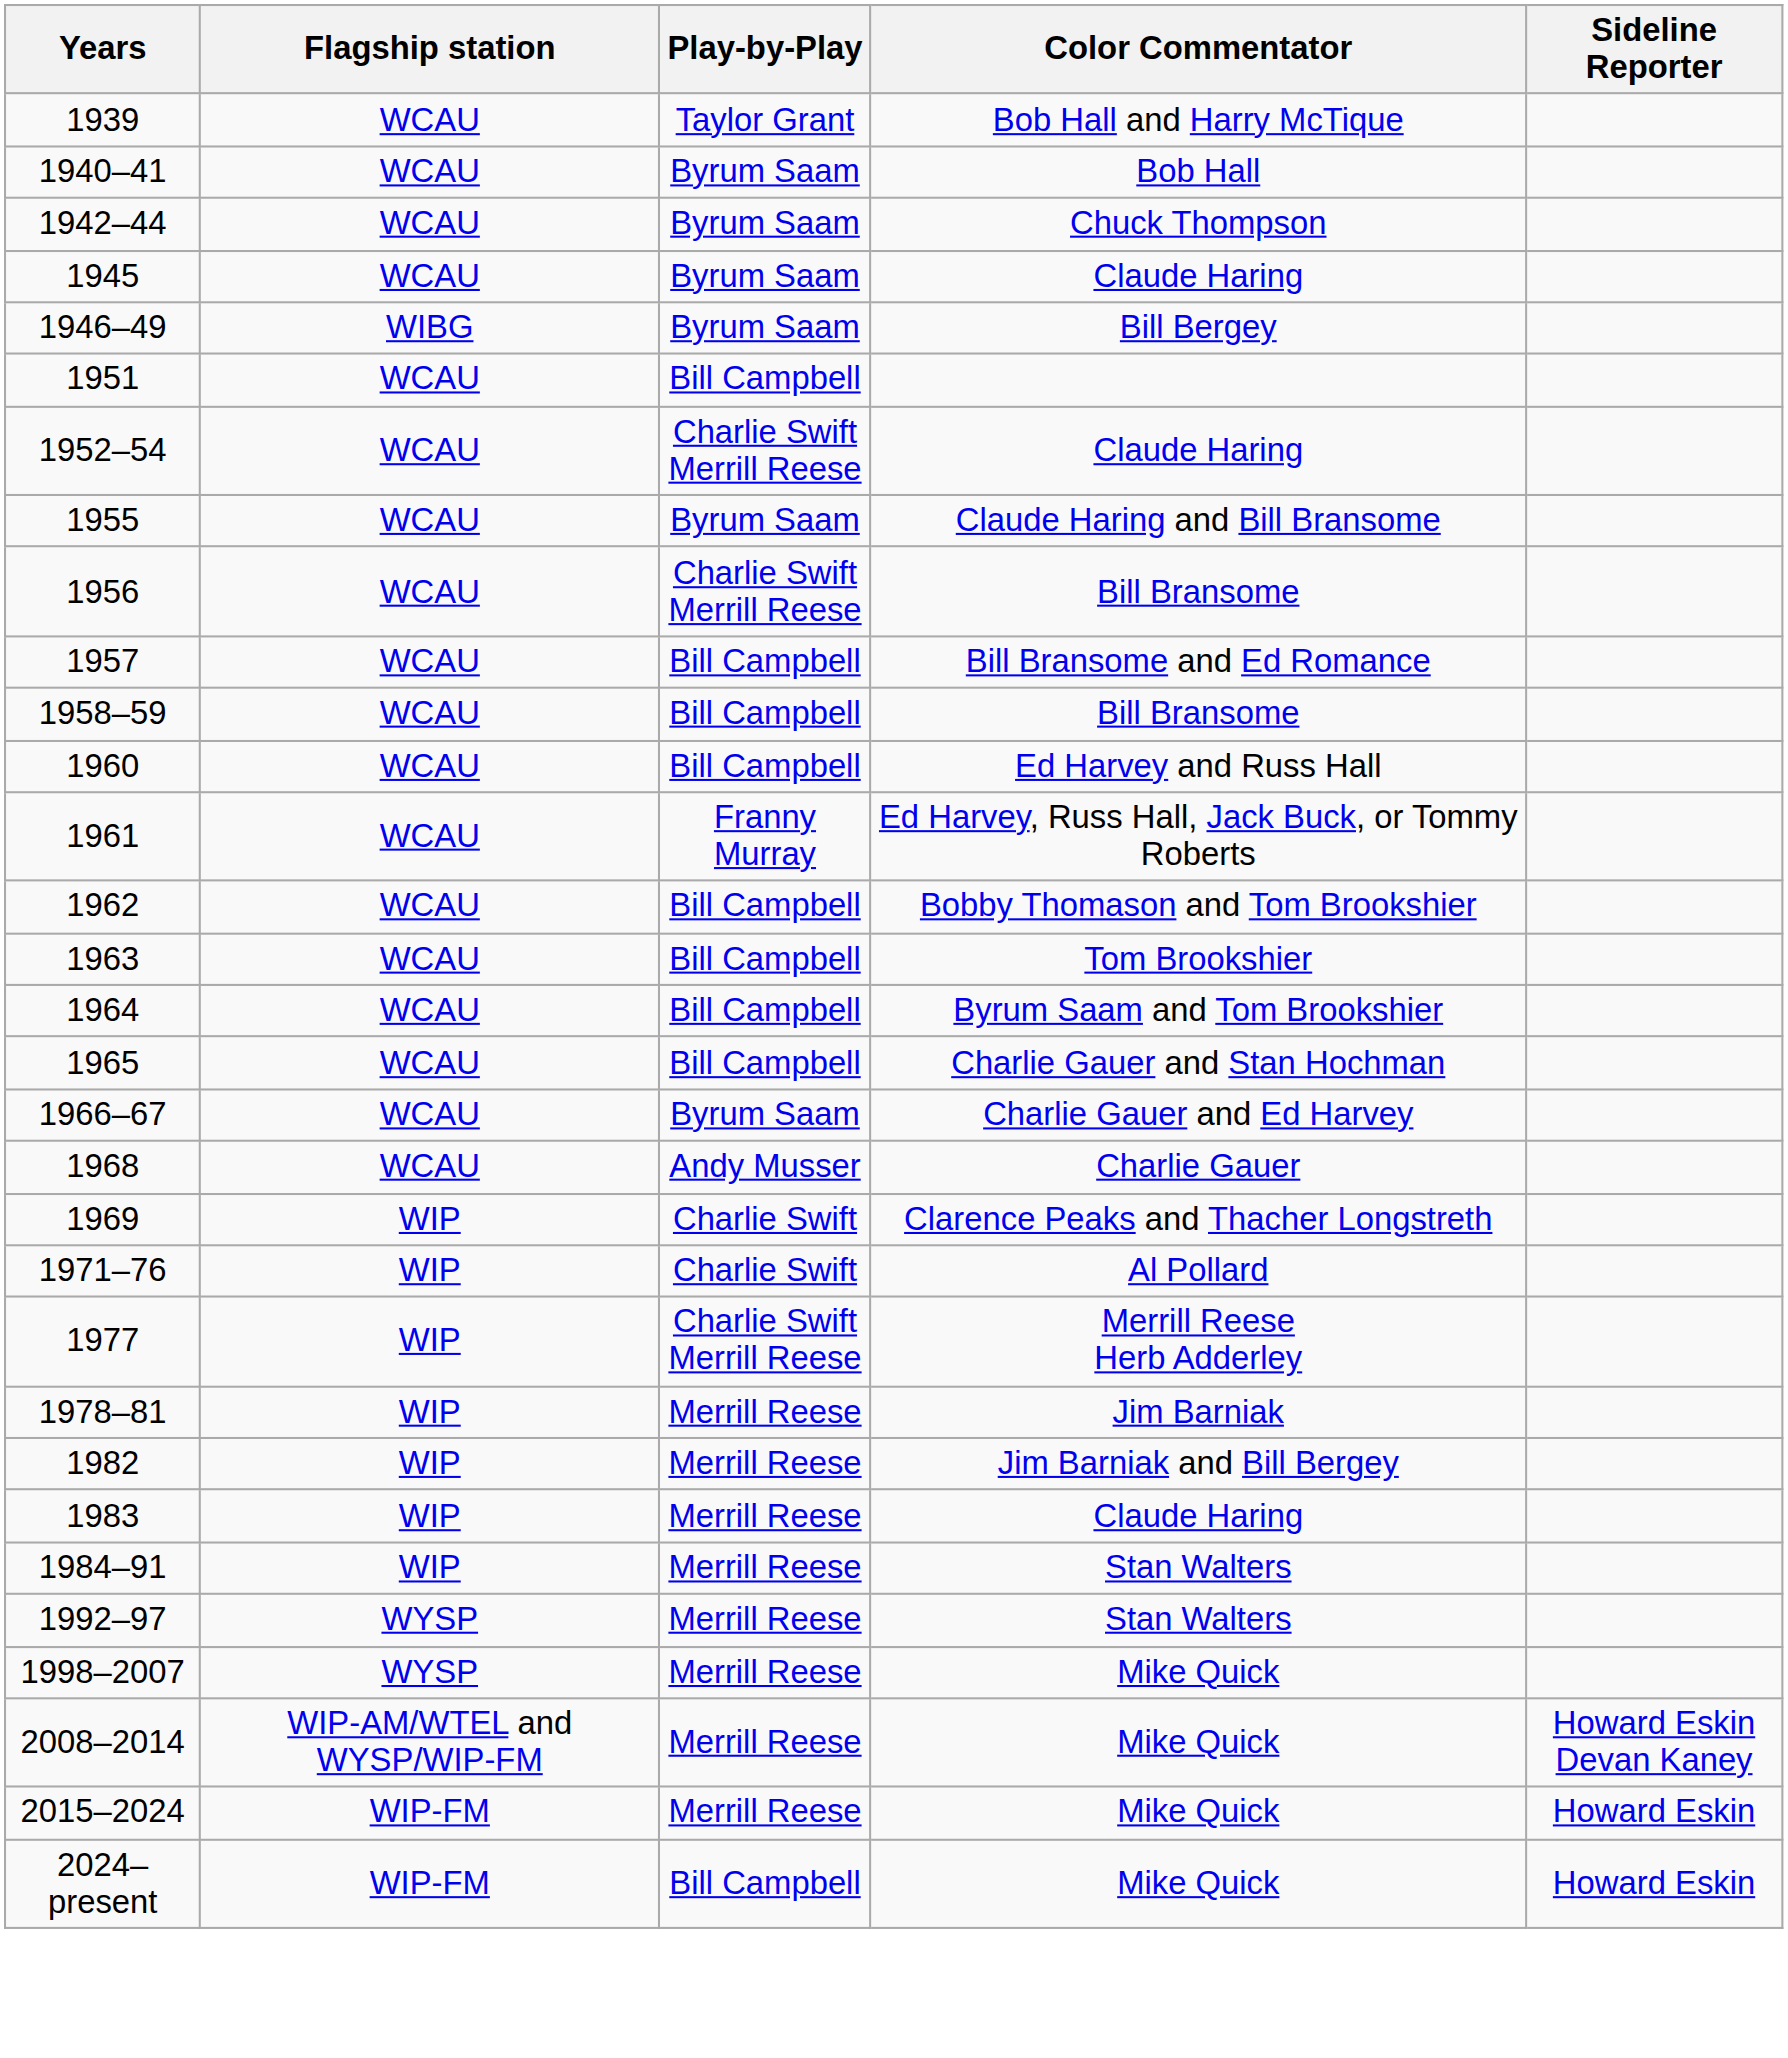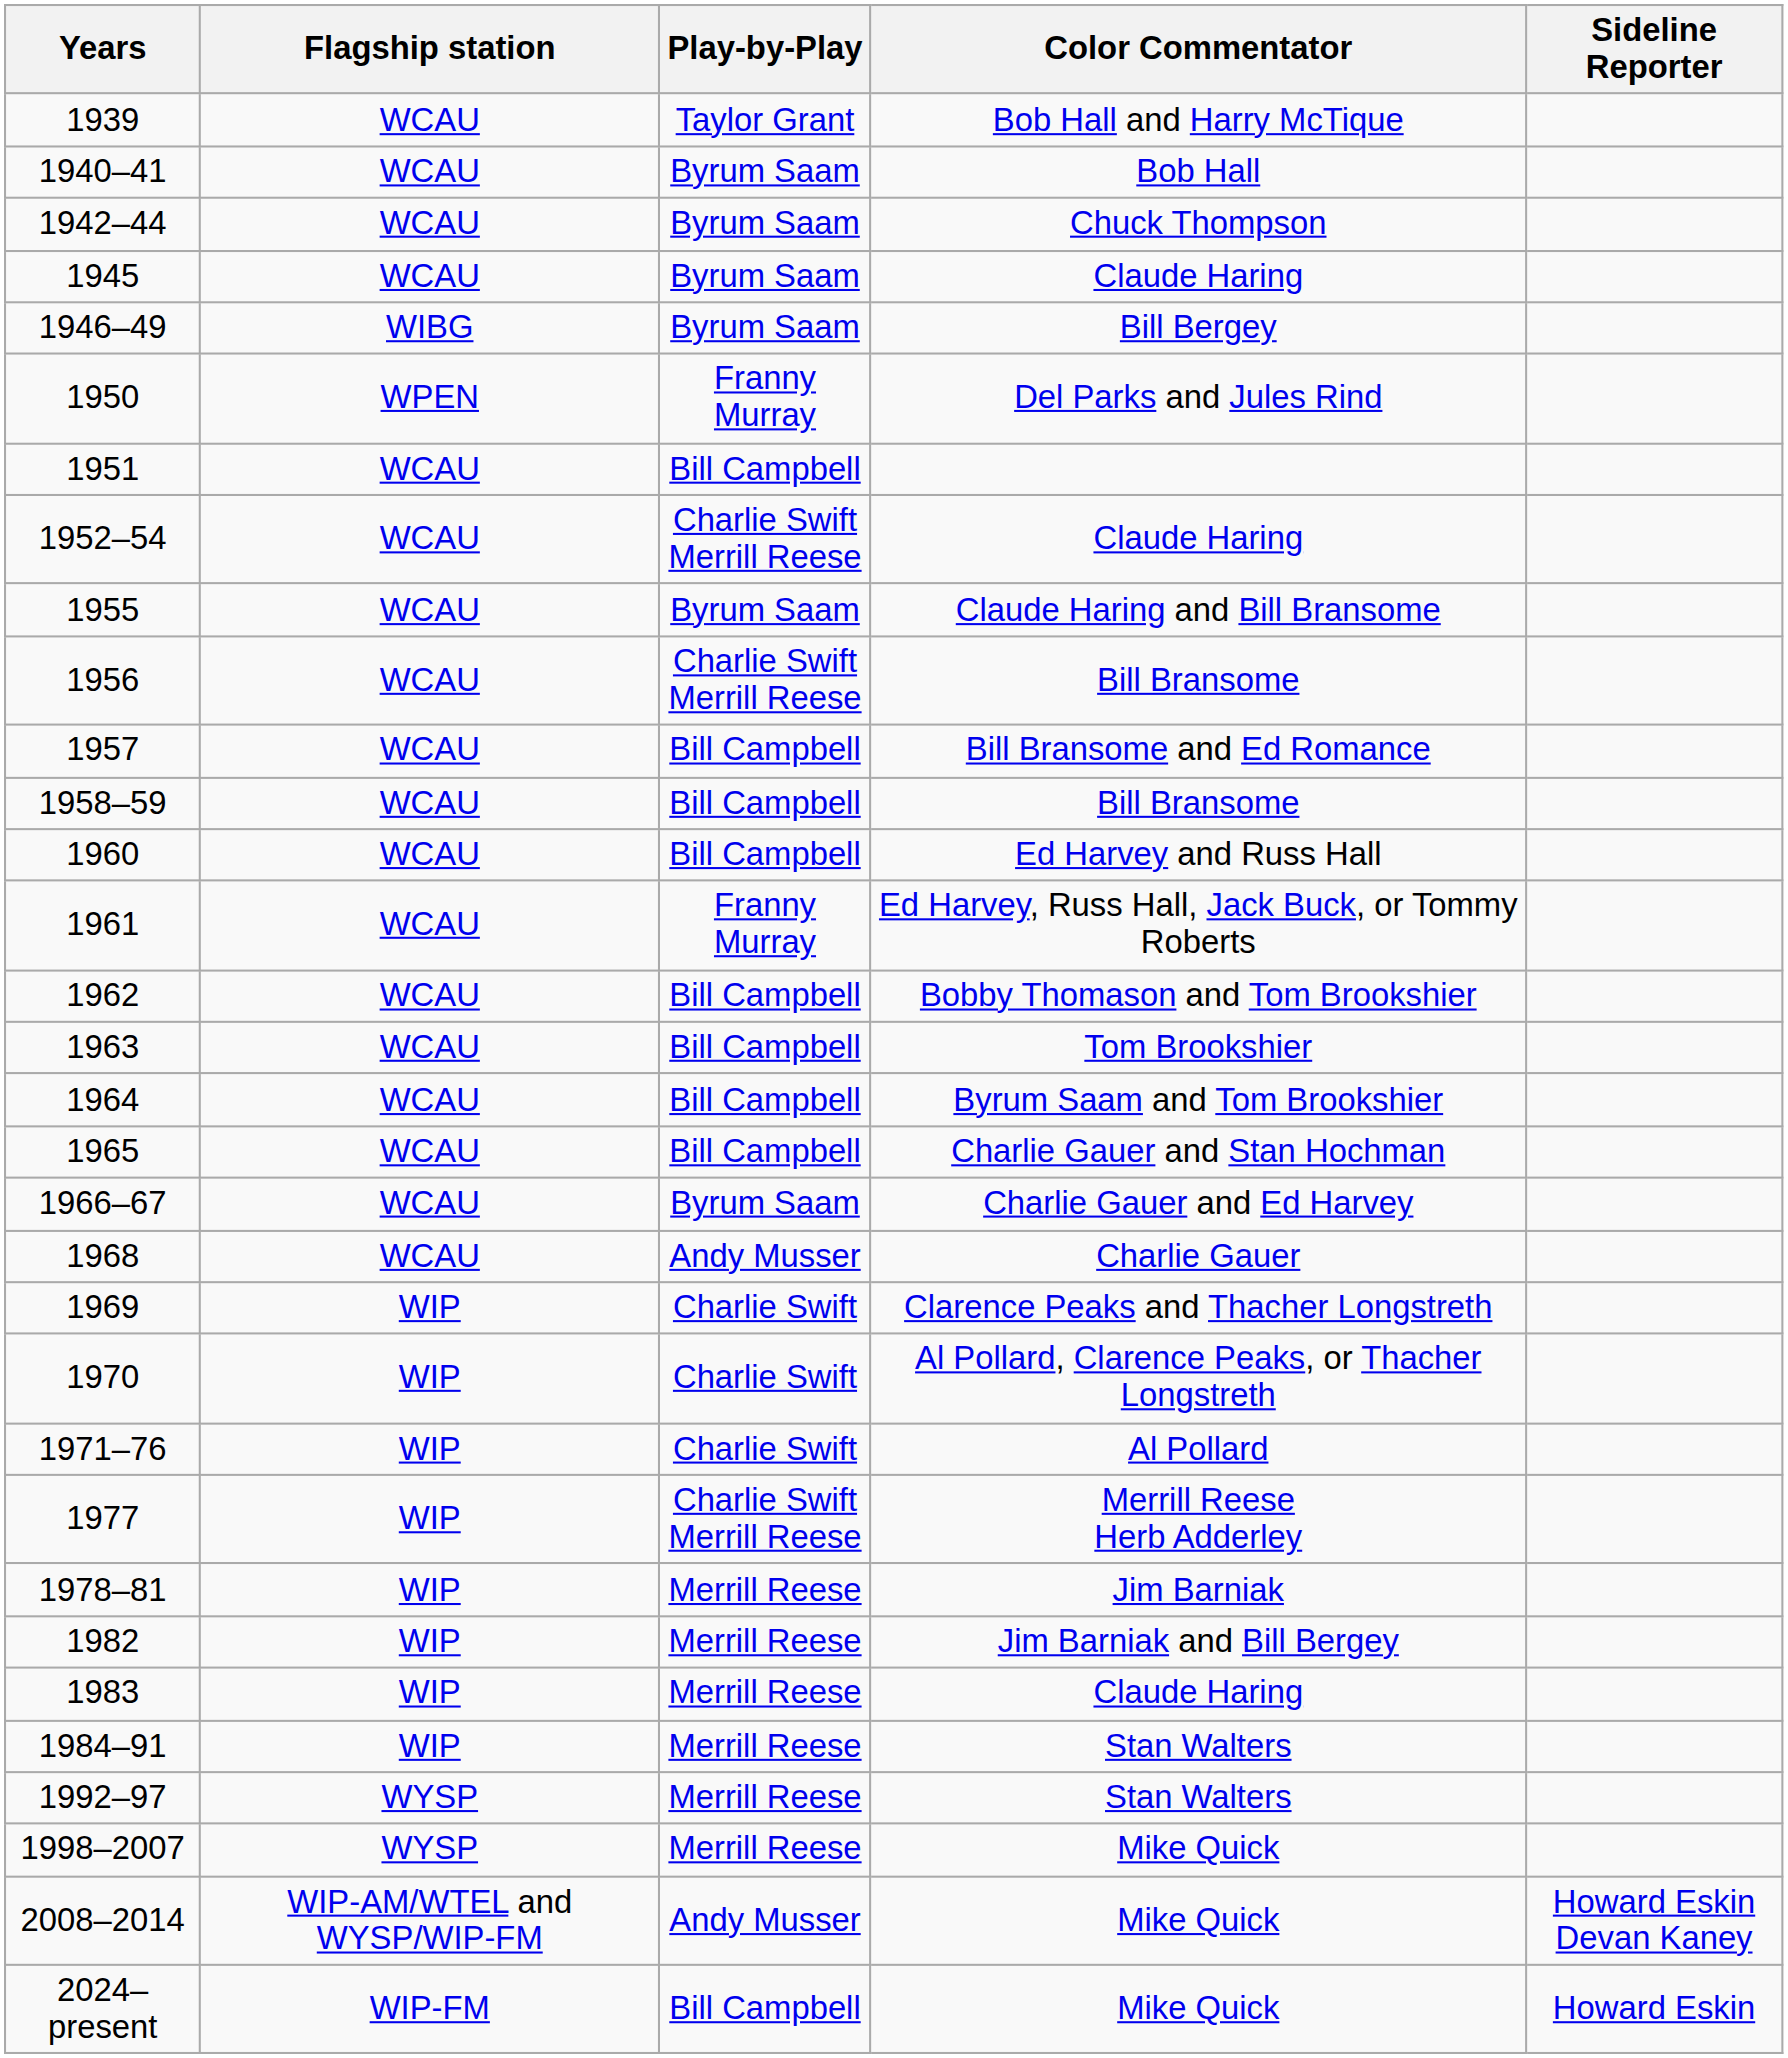+ row: (103, 397)
+ row: (103, 1377)
(765, 1742) Merrill Reese -> (765, 1919) Andy Musser
- row: (103, 1812)
